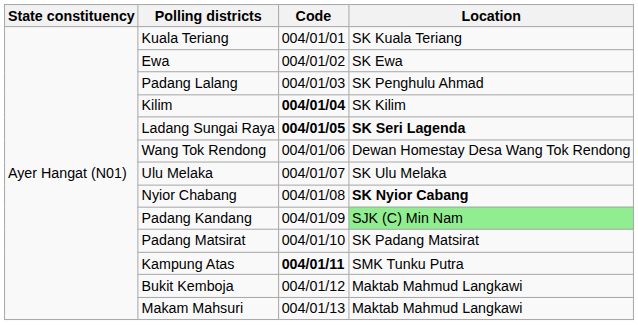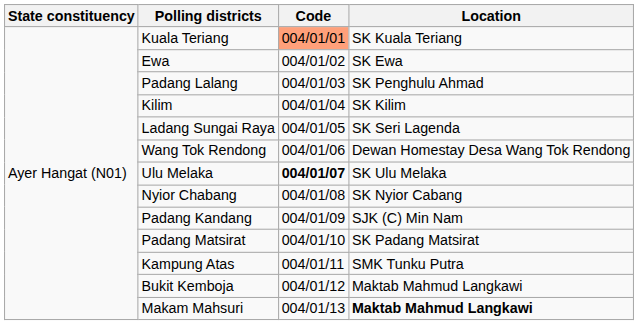(313, 38) no background -> (313, 38) lightsalmon background
(313, 105) bold -> (313, 105) normal
(313, 128) bold -> (313, 128) normal
(409, 128) bold -> (406, 128) normal
(313, 173) normal -> (313, 173) bold
(410, 195) bold -> (407, 195) normal
(407, 218) lightgreen background -> (407, 218) no background
(313, 263) bold -> (313, 263) normal
(437, 308) normal -> (442, 308) bold
